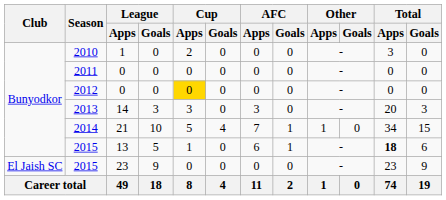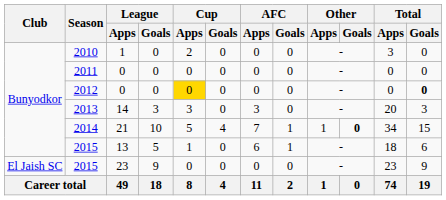(424, 90) normal -> (424, 90) bold
(357, 128) normal -> (357, 128) bold
(391, 147) bold -> (391, 147) normal
